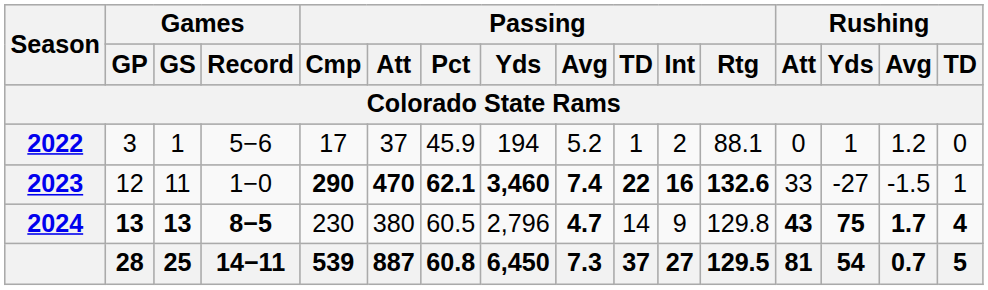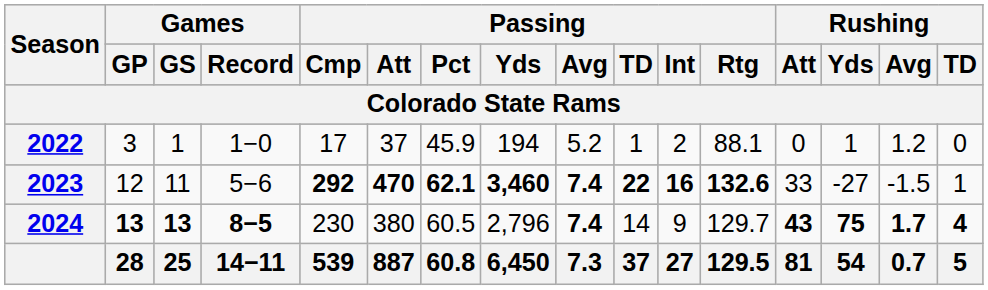(251, 143) 5−6 -> (251, 143) 1−0
(251, 183) 1−0 -> (251, 183) 5−6
(333, 183) 290 -> (333, 183) 292
(585, 223) 4.7 -> (585, 223) 7.4
(738, 223) 129.8 -> (738, 223) 129.7
